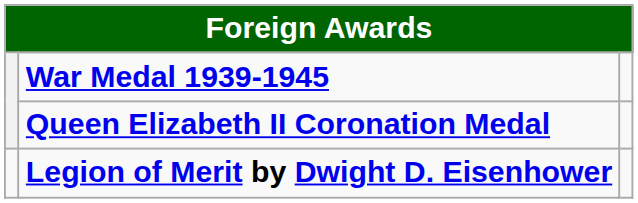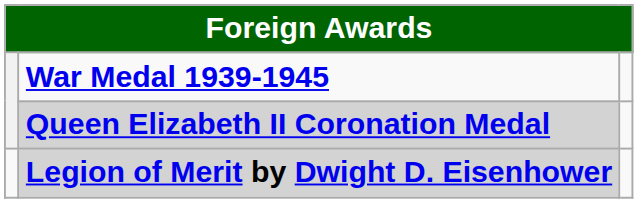(288, 124) no background -> (288, 124) lightgrey background
(319, 172) no background -> (319, 172) lightgrey background
